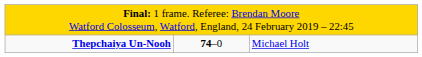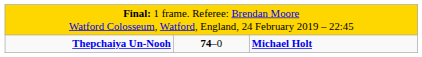(280, 44) normal -> (282, 44) bold
